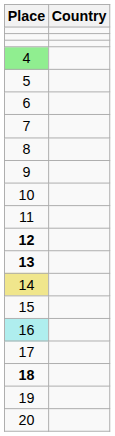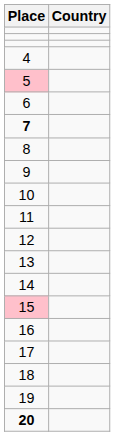(26, 59) lightgreen background -> (26, 59) no background
(26, 81) no background -> (26, 81) pink background
(26, 126) normal -> (26, 126) bold
(26, 239) bold -> (26, 239) normal
(26, 262) bold -> (26, 262) normal
(26, 285) khaki background -> (26, 285) no background
(26, 307) no background -> (26, 307) pink background
(26, 330) paleturquoise background -> (26, 330) no background
(26, 375) bold -> (26, 375) normal
(26, 420) normal -> (26, 420) bold
